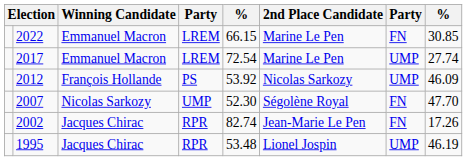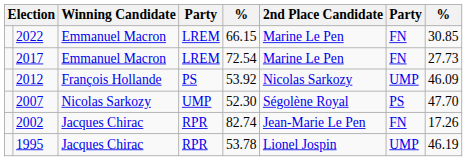(404, 58) UMP -> (398, 58) FN
(443, 58) 27.74 -> (443, 58) 27.73
(398, 101) FN -> (397, 101) PS
(241, 144) 53.48 -> (241, 144) 53.78
